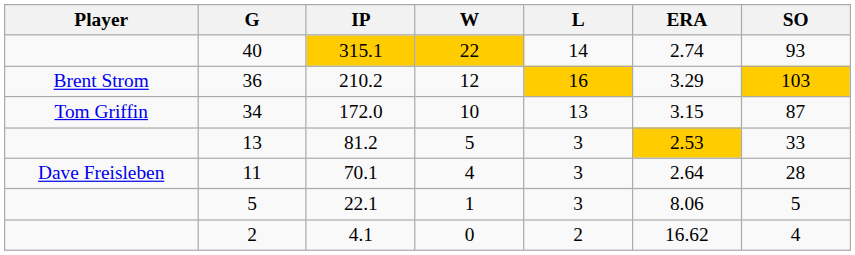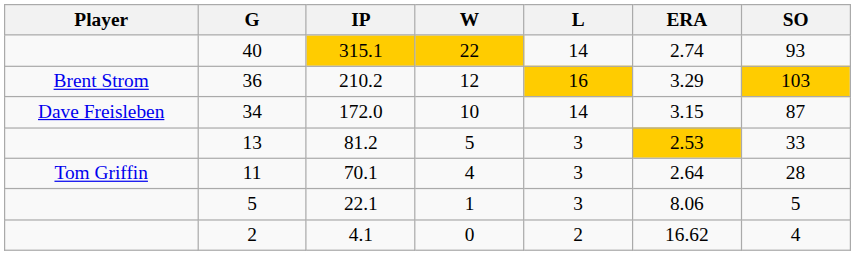(101, 111) Tom Griffin -> (101, 111) Dave Freisleben
(578, 111) 13 -> (578, 111) 14
(101, 173) Dave Freisleben -> (101, 173) Tom Griffin
